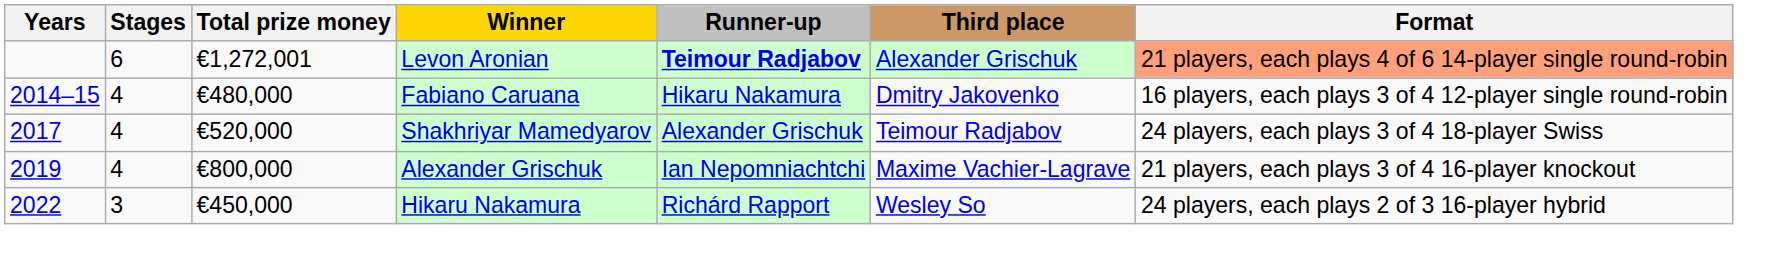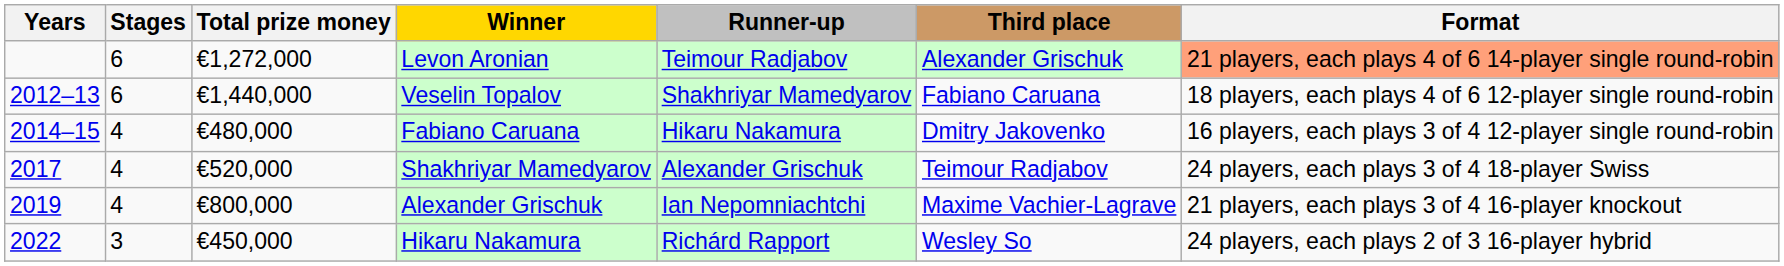(254, 59) €1,272,001 -> (254, 59) €1,272,000
(761, 59) bold -> (754, 59) normal
+ row: (481, 95)
